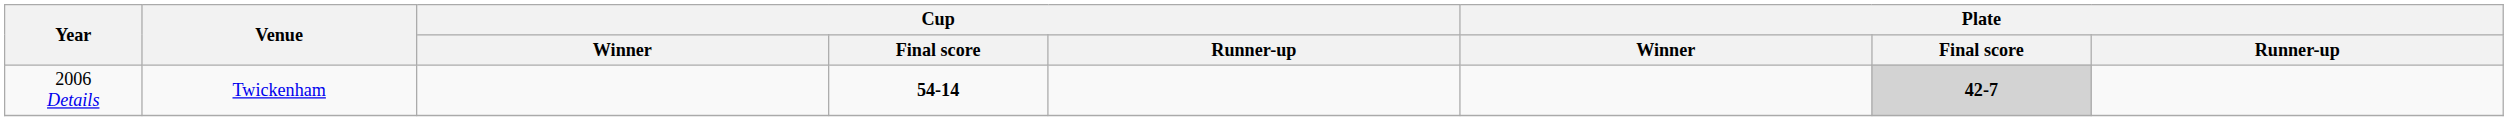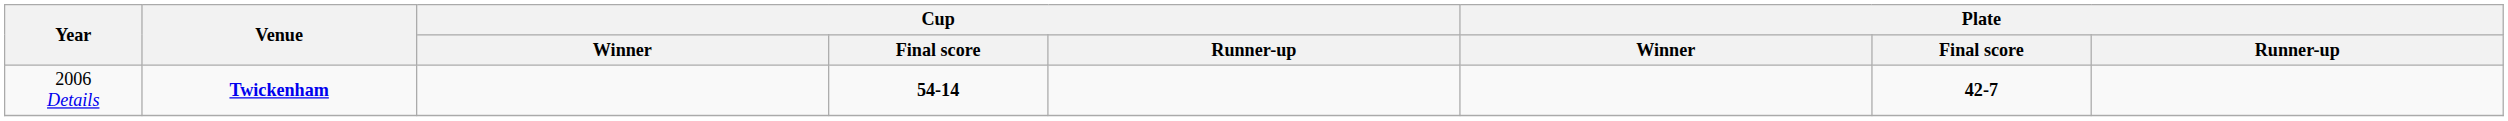(279, 90) normal -> (279, 90) bold
(1981, 90) lightgrey background -> (1981, 90) no background
